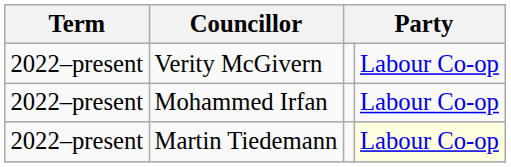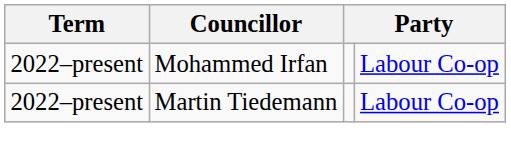- row: (238, 63)
(429, 141) lightyellow background -> (429, 102) no background
